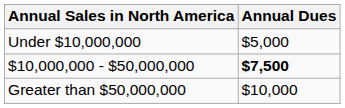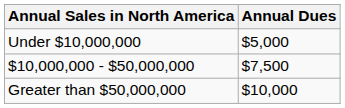(265, 66) bold -> (265, 66) normal
